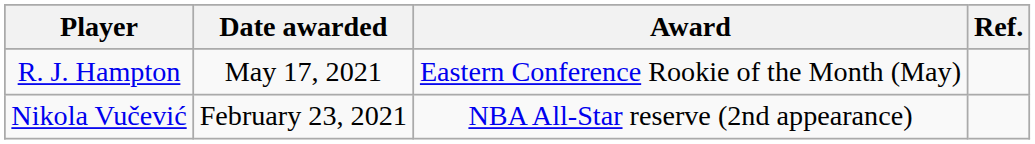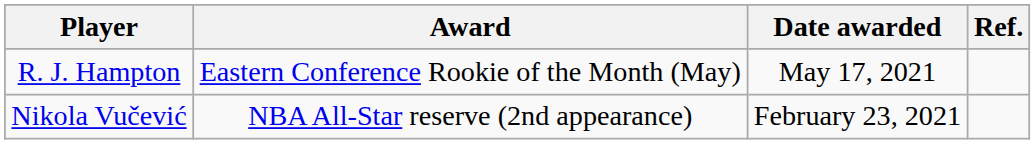columns swapped: (690, 26) <-> (303, 26)
